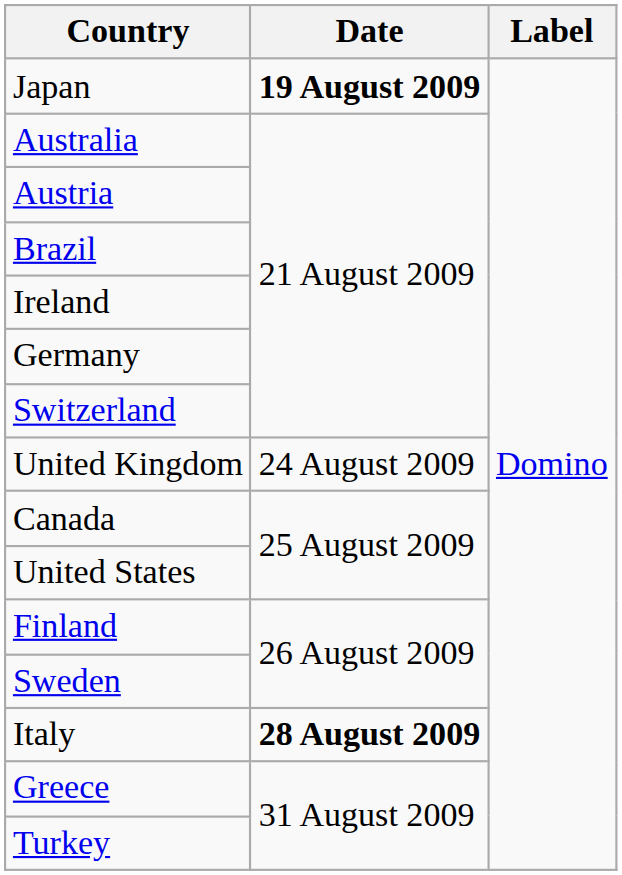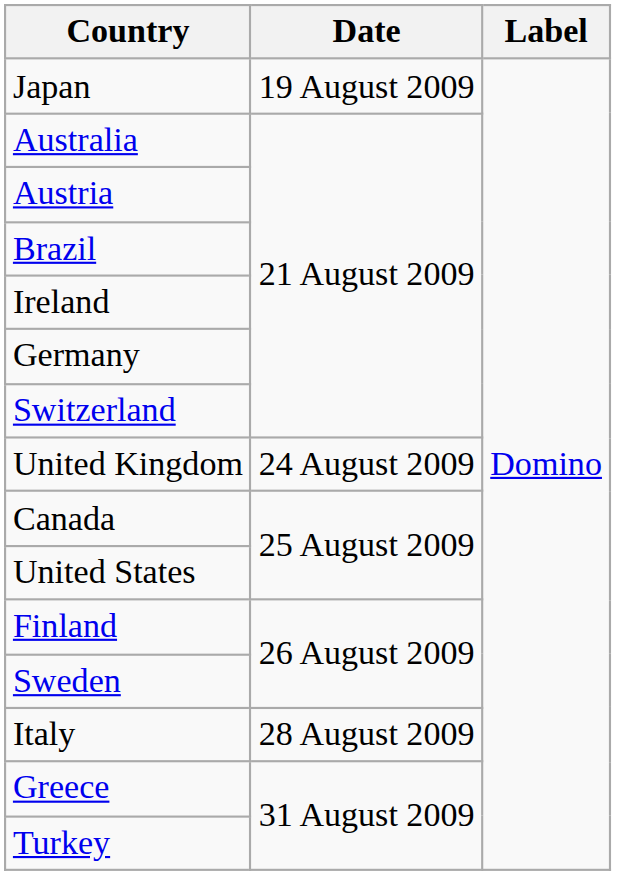(369, 85) bold -> (367, 85) normal
(369, 734) bold -> (367, 734) normal
